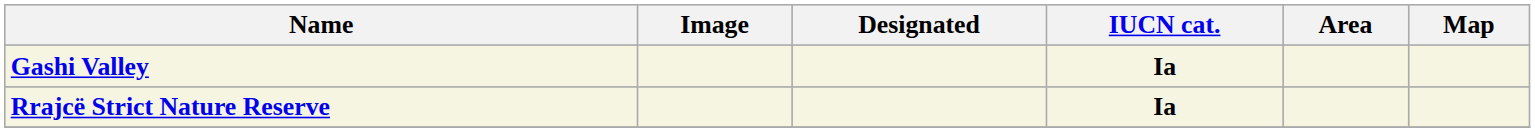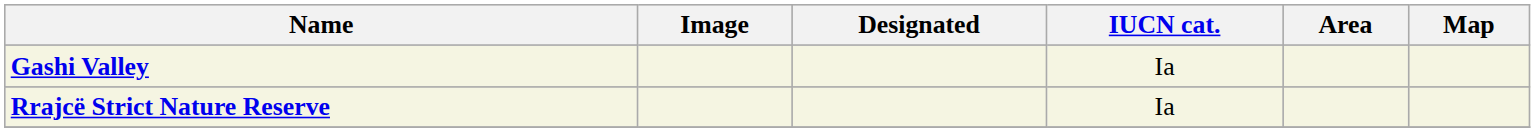(1165, 65) bold -> (1165, 65) normal
(1165, 106) bold -> (1165, 106) normal
